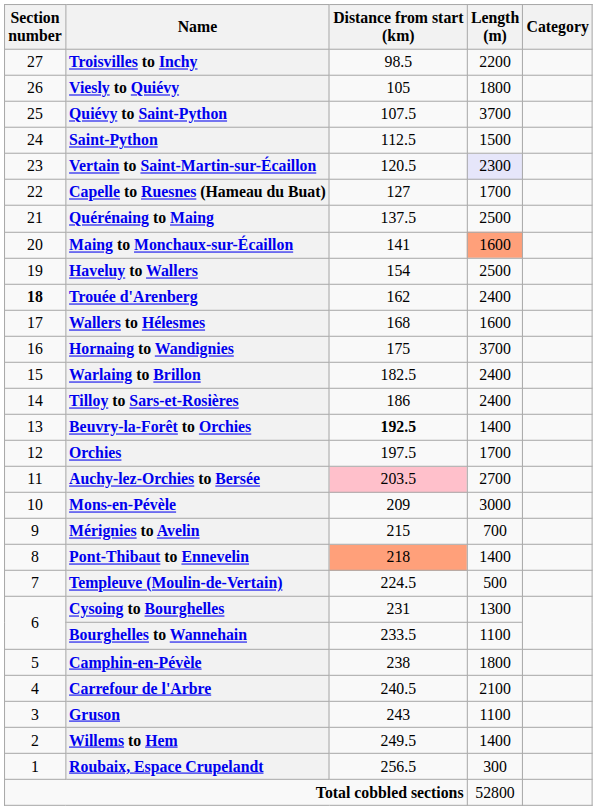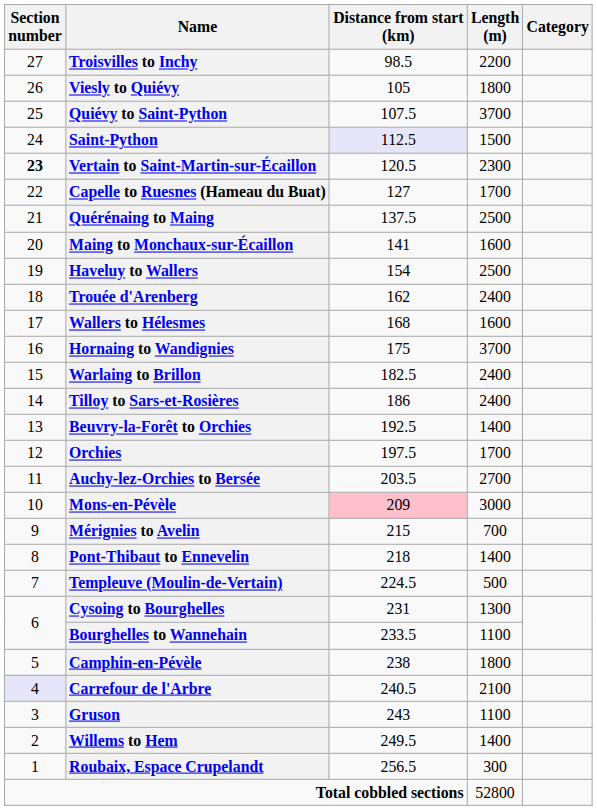(398, 140) no background -> (398, 140) lavender background
(35, 166) normal -> (35, 166) bold
(495, 166) lavender background -> (495, 166) no background
(495, 244) lightsalmon background -> (495, 244) no background
(35, 297) bold -> (35, 297) normal
(398, 427) bold -> (398, 427) normal
(398, 479) pink background -> (398, 479) no background
(398, 505) no background -> (398, 505) pink background
(398, 557) lightsalmon background -> (398, 557) no background
(35, 688) no background -> (35, 688) lavender background
